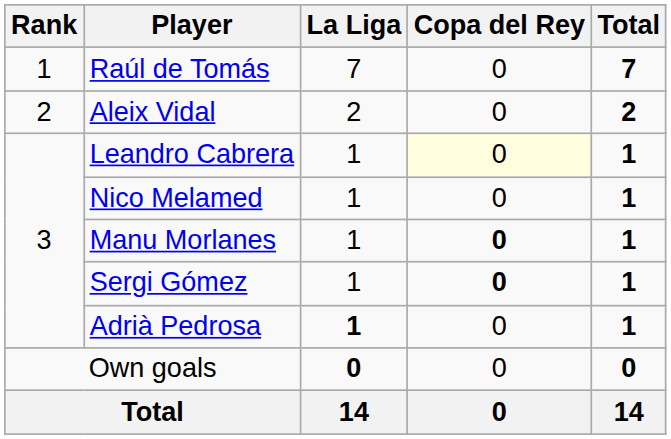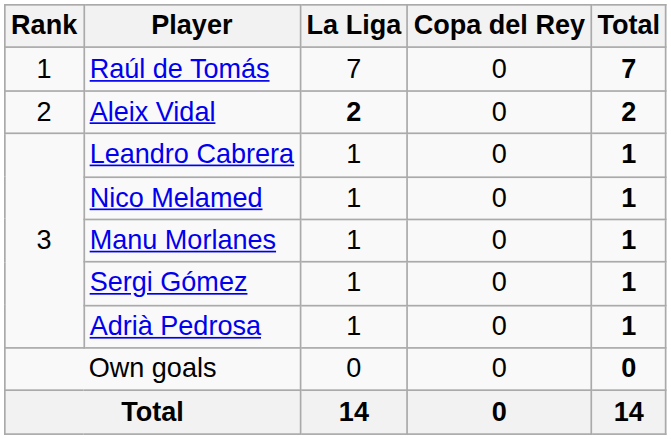(354, 111) normal -> (354, 111) bold
(499, 154) lightyellow background -> (499, 154) no background
(499, 240) bold -> (499, 240) normal
(499, 283) bold -> (499, 283) normal
(354, 326) bold -> (354, 326) normal
(354, 369) bold -> (354, 369) normal
